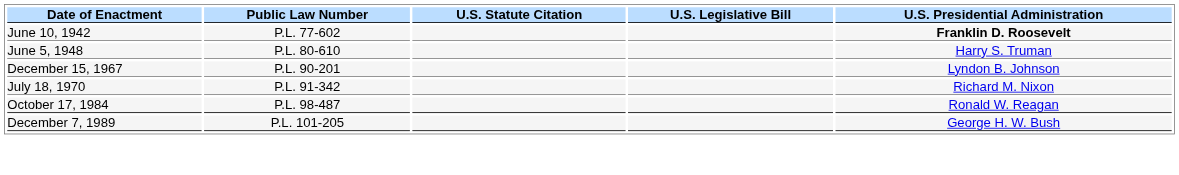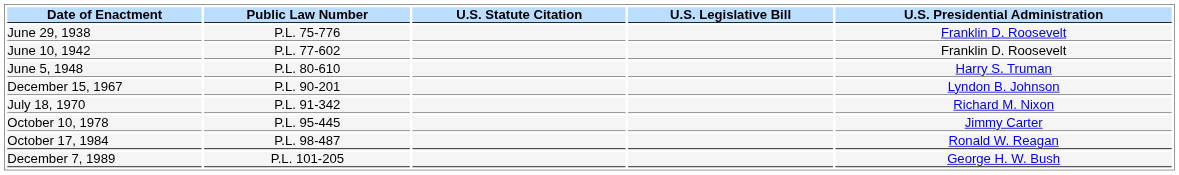+ row: (49, 32)
(1004, 32) bold -> (1004, 50) normal
+ row: (58, 122)
